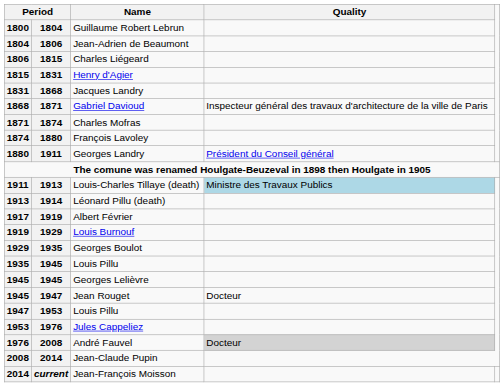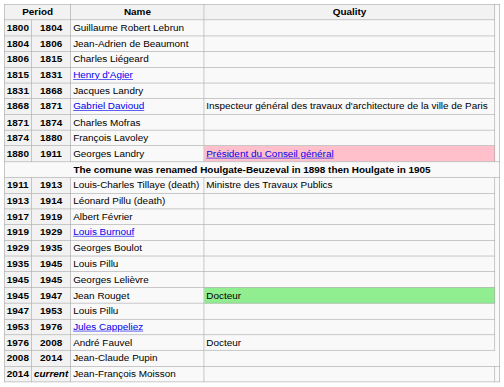(270, 153) no background -> (270, 153) pink background
(269, 185) lightblue background -> (269, 185) no background
(224, 295) no background -> (224, 295) lightgreen background
(224, 342) lightgrey background -> (224, 342) no background
